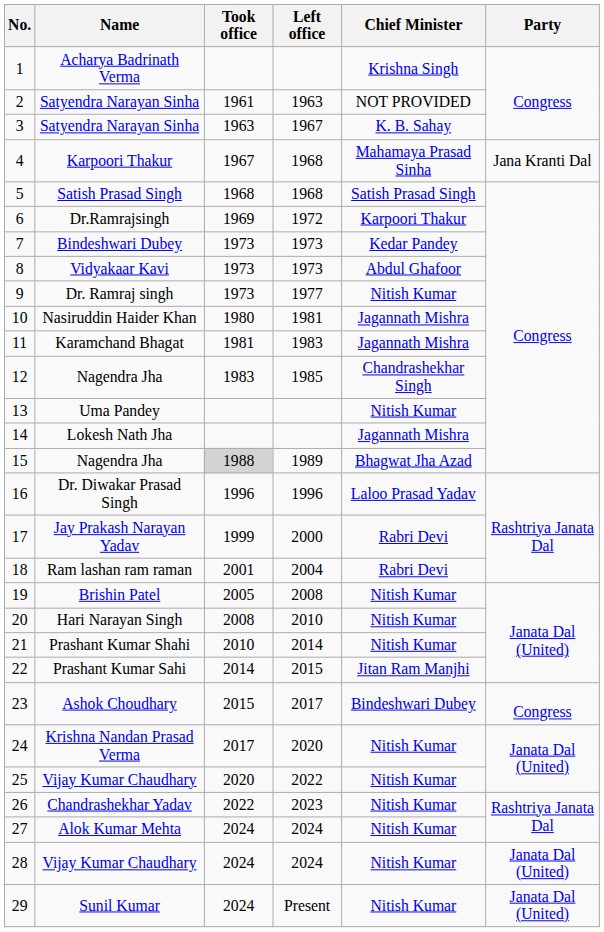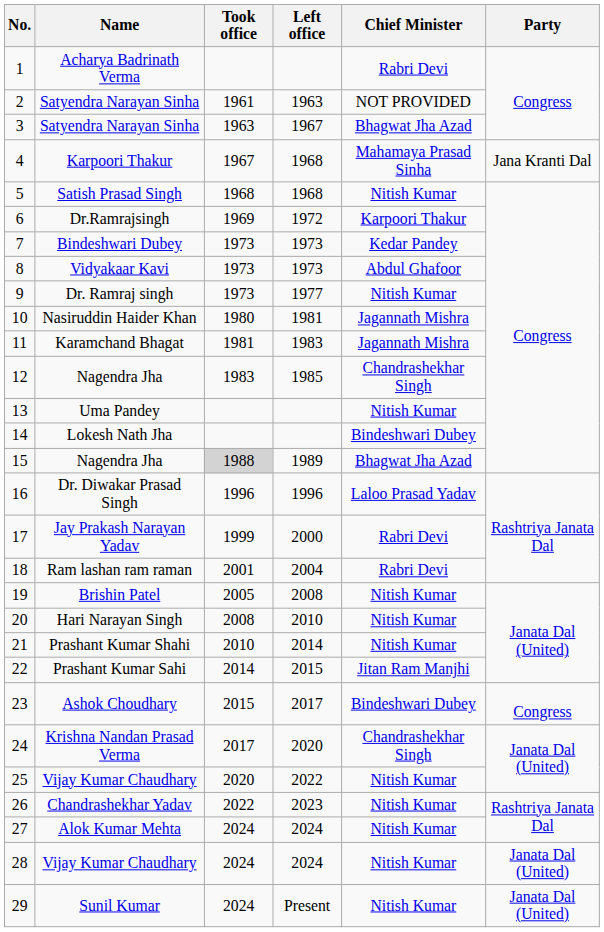(413, 68) Krishna Singh -> (413, 68) Rabri Devi
(413, 126) K. B. Sahay -> (413, 126) Bhagwat Jha Azad
(413, 194) Satish Prasad Singh -> (413, 194) Nitish Kumar
(413, 435) Jagannath Mishra -> (413, 435) Bindeshwari Dubey
(413, 746) Nitish Kumar -> (413, 746) Chandrashekhar Singh
